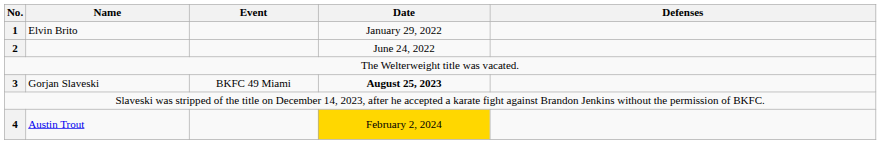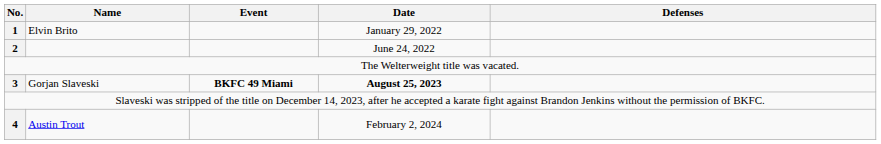(253, 83) normal -> (254, 83) bold
(404, 124) gold background -> (404, 124) no background
